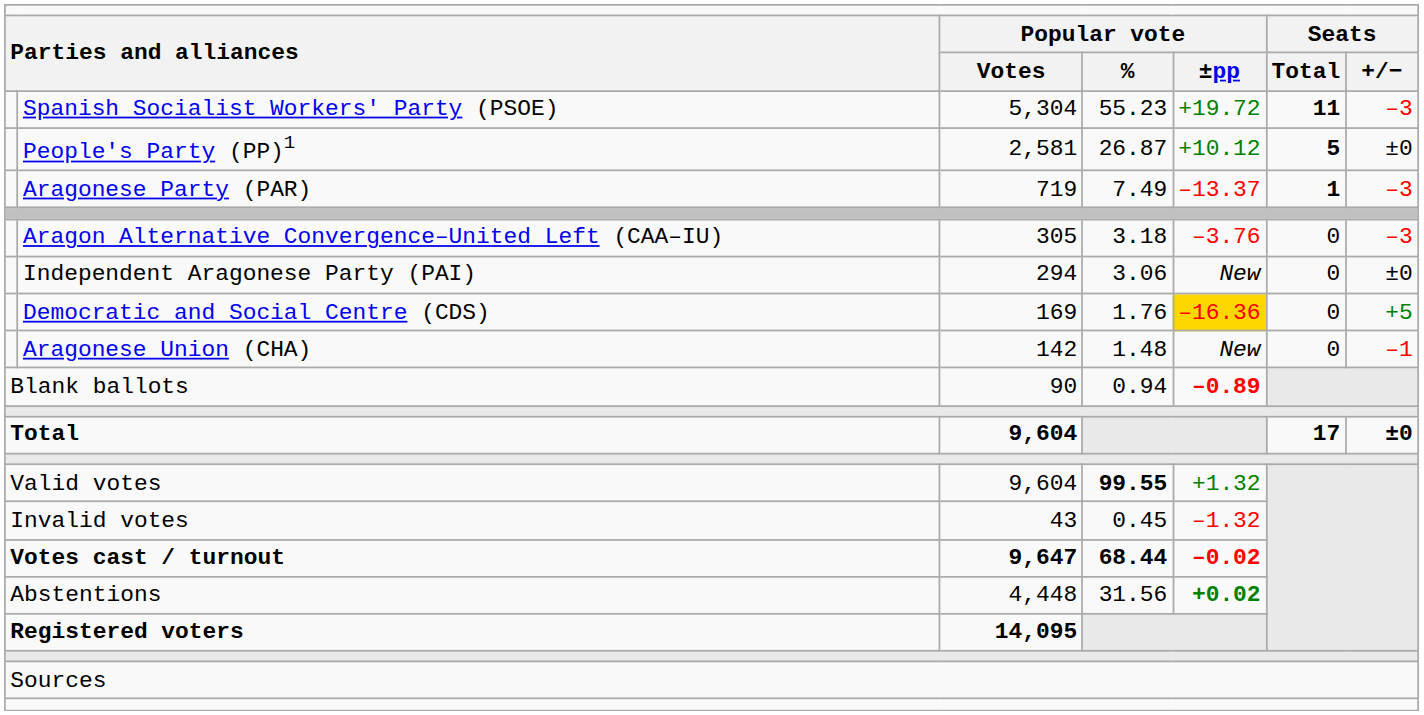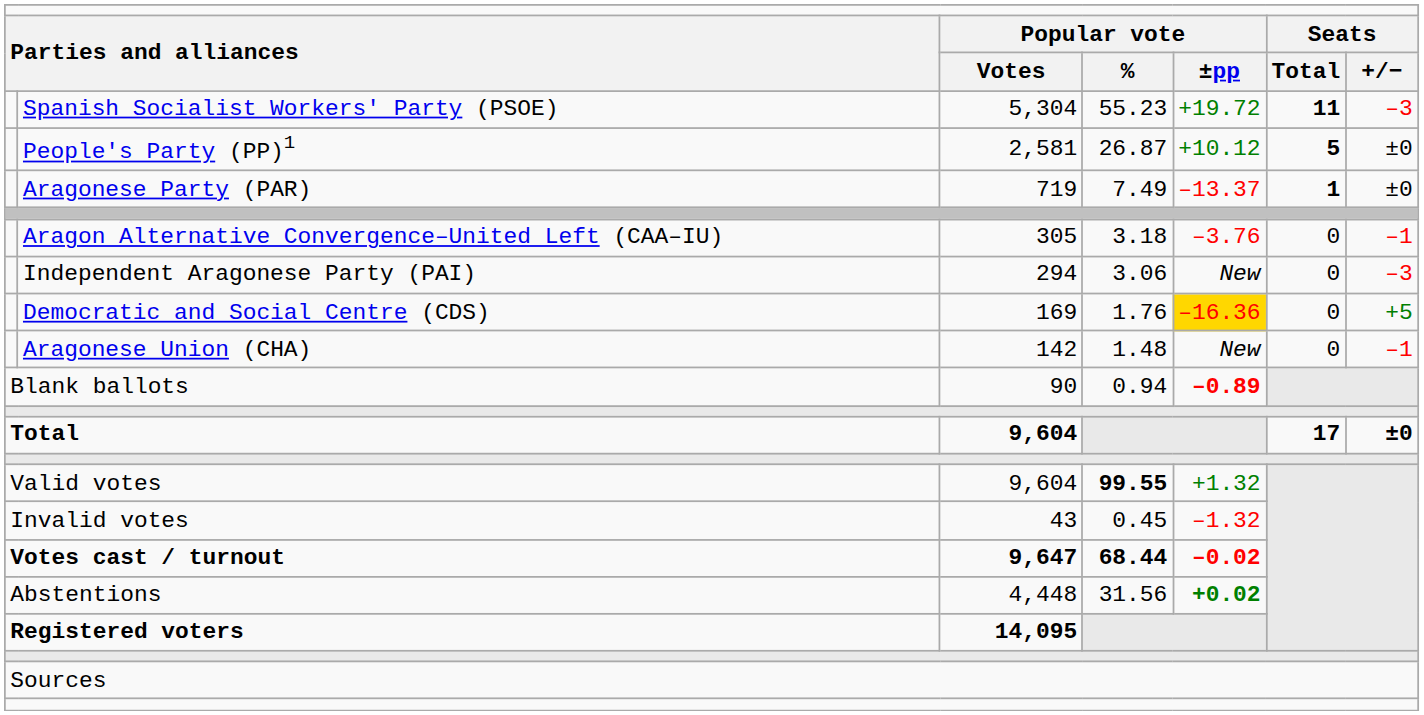(1399, 189) –3 -> (1399, 189) ±0
(1399, 238) –3 -> (1399, 238) –1
(1399, 275) ±0 -> (1399, 275) –3
